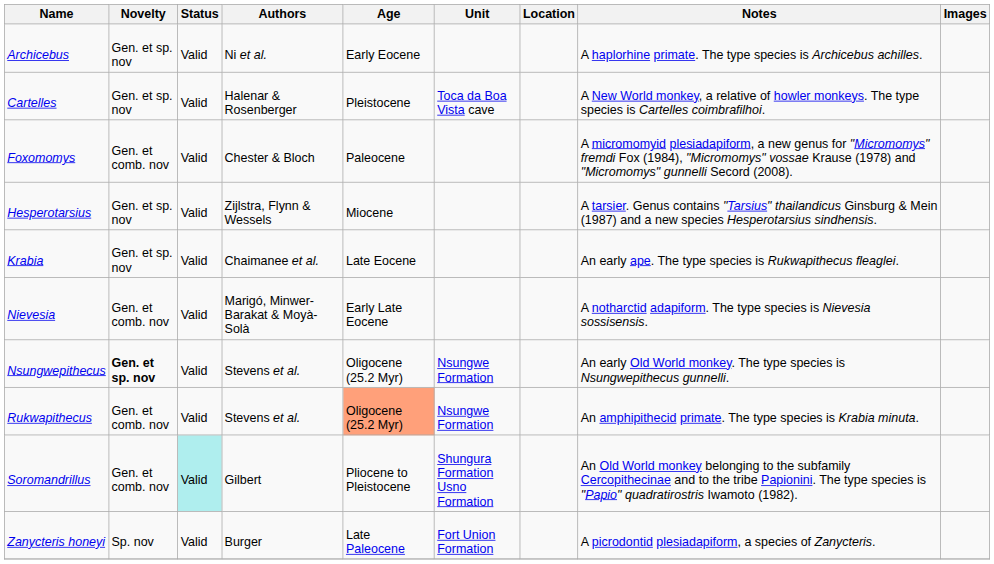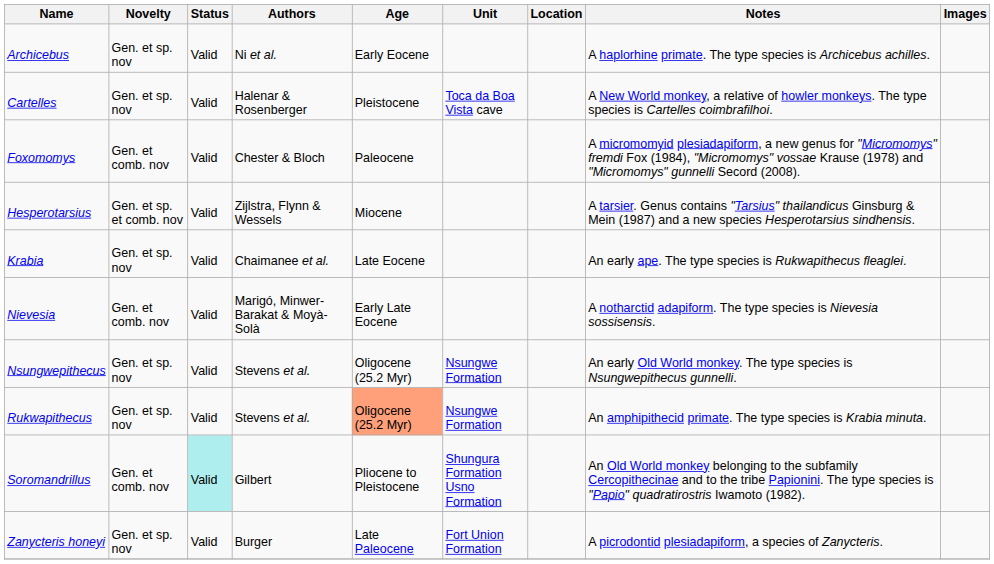(142, 212) Gen. et sp. nov -> (147, 212) Gen. et sp. et comb. nov
(133, 370) bold -> (142, 370) normal
(140, 418) Gen. et comb. nov -> (142, 418) Gen. et sp. nov
(133, 542) Sp. nov -> (142, 542) Gen. et sp. nov
